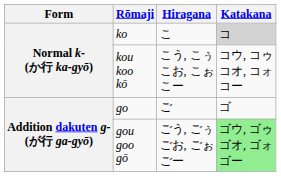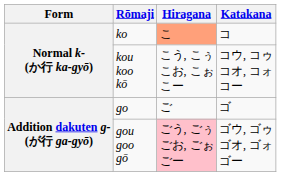(166, 33) no background -> (166, 33) lightsalmon background
(225, 33) lightgrey background -> (225, 33) no background
(187, 144) no background -> (187, 144) pink background
(246, 144) lightgreen background -> (246, 144) no background
